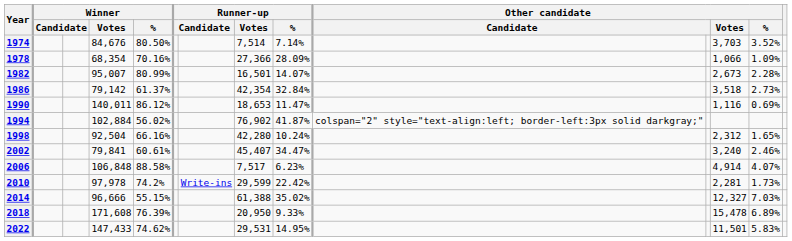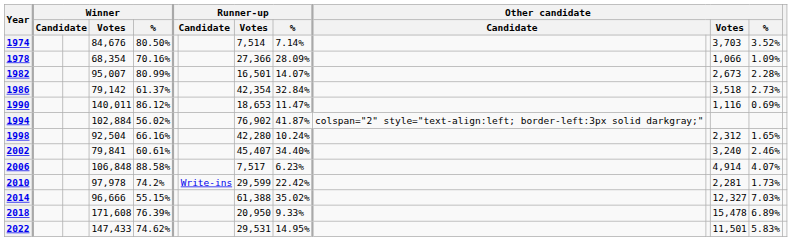(293, 151) 34.47% -> (293, 151) 34.40%
